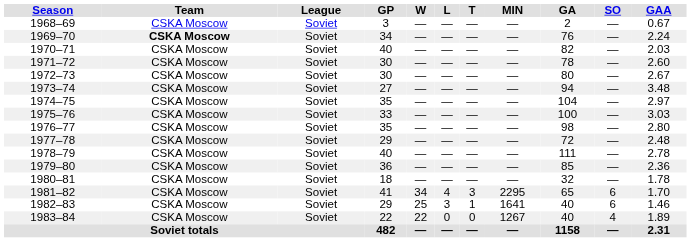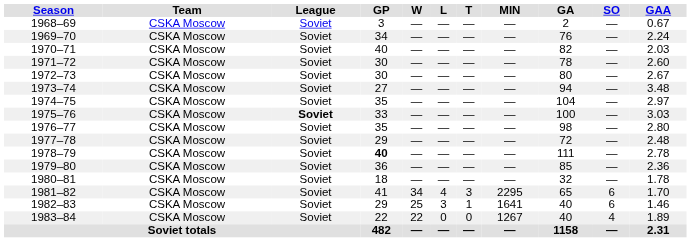(189, 36) bold -> (187, 36) normal
(321, 114) normal -> (316, 114) bold
(386, 153) normal -> (381, 153) bold
